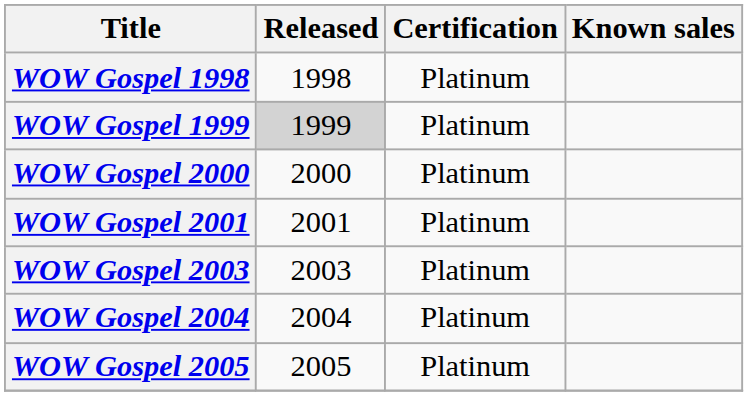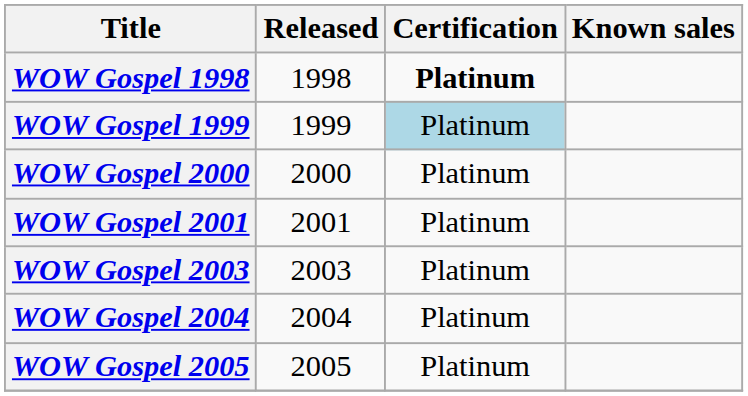(475, 76) normal -> (475, 76) bold
(321, 125) lightgrey background -> (321, 125) no background
(475, 125) no background -> (475, 125) lightblue background
